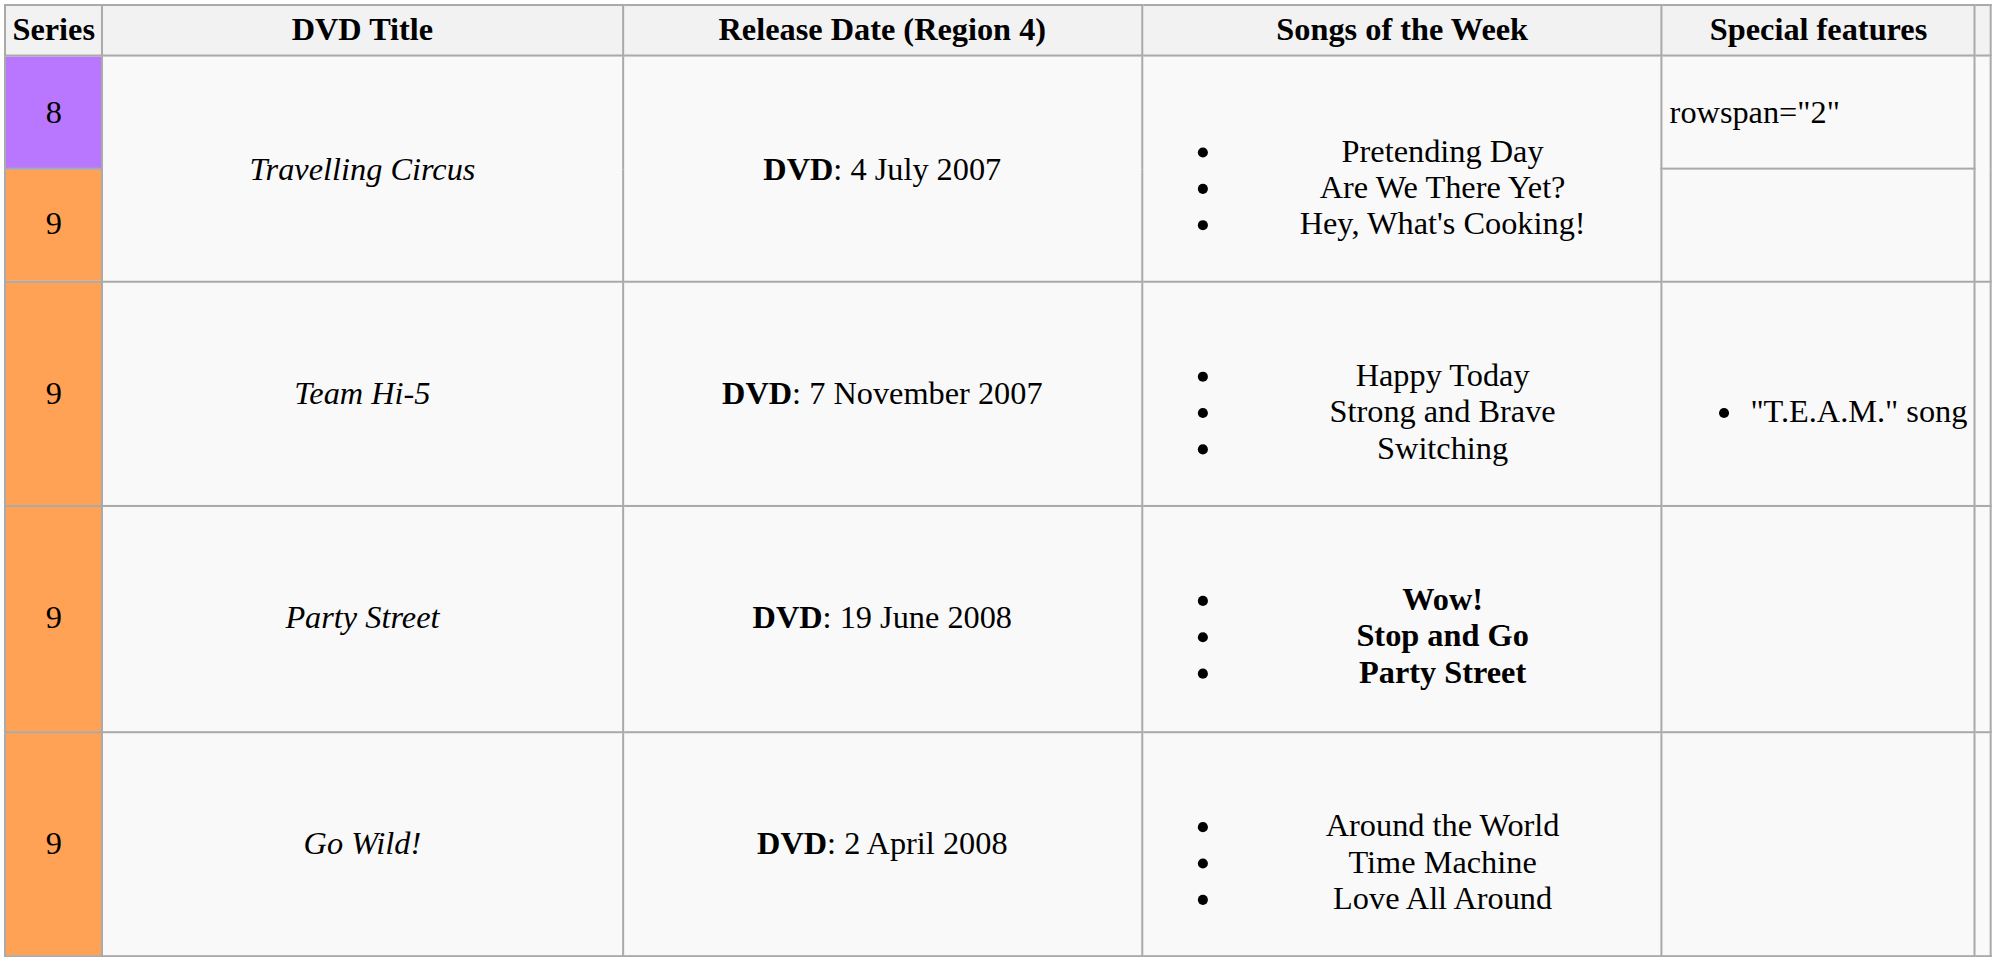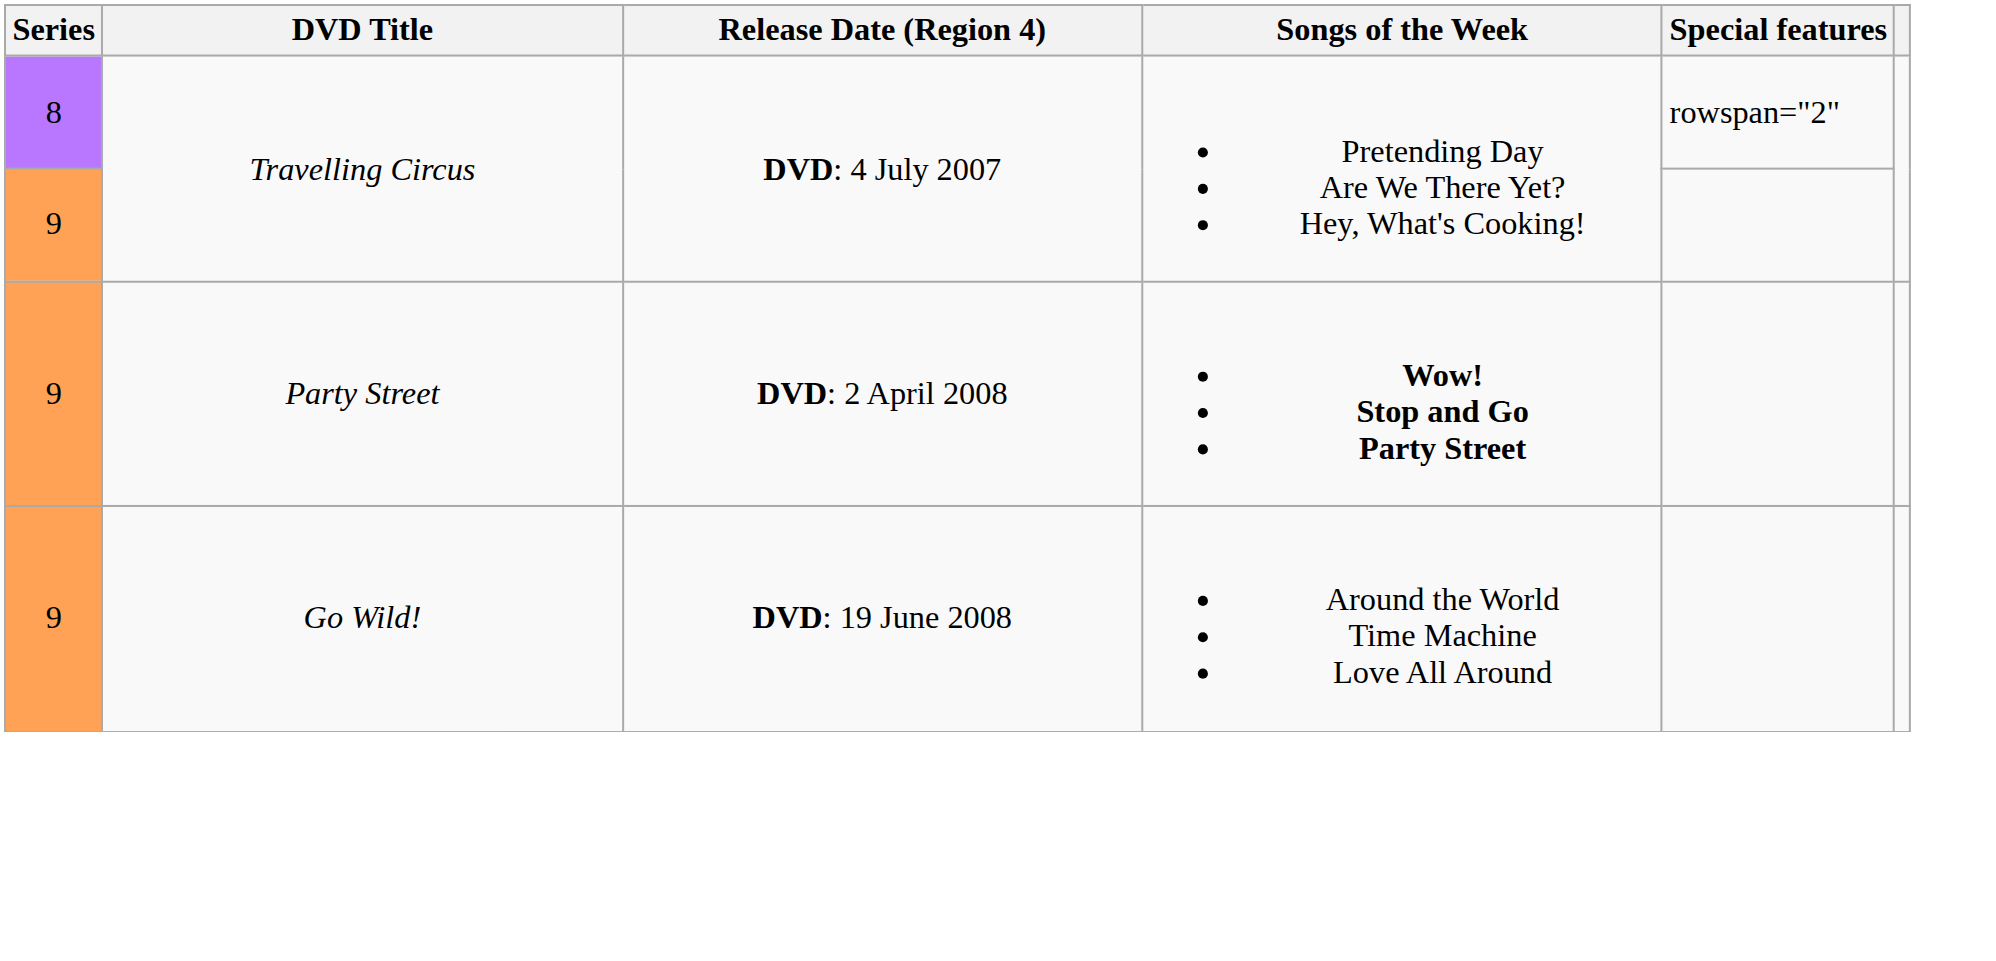- row: (54, 393)
(882, 618) DVD: 19 June 2008 -> (882, 393) DVD: 2 April 2008
(882, 843) DVD: 2 April 2008 -> (882, 618) DVD: 19 June 2008
